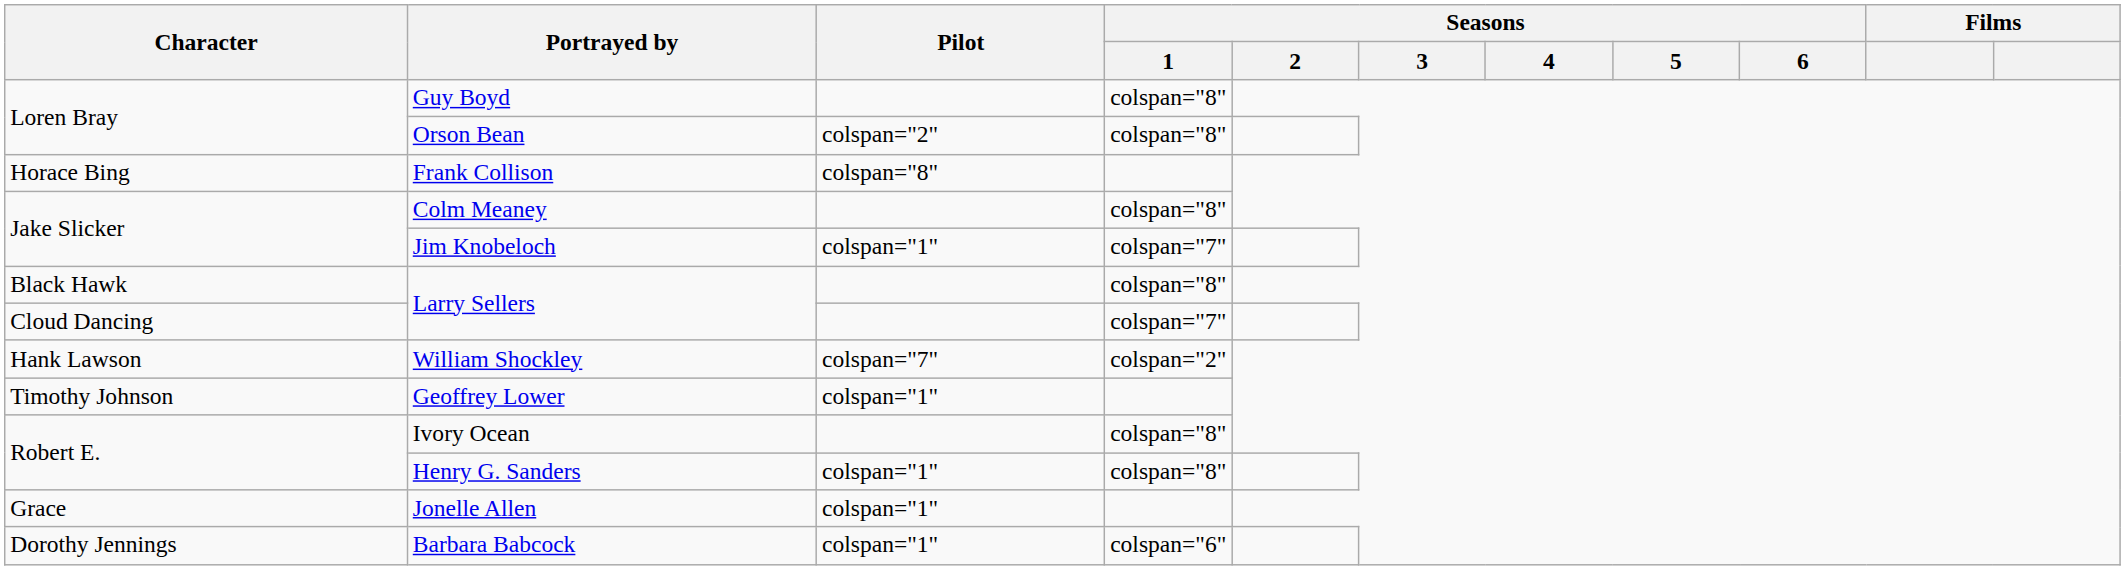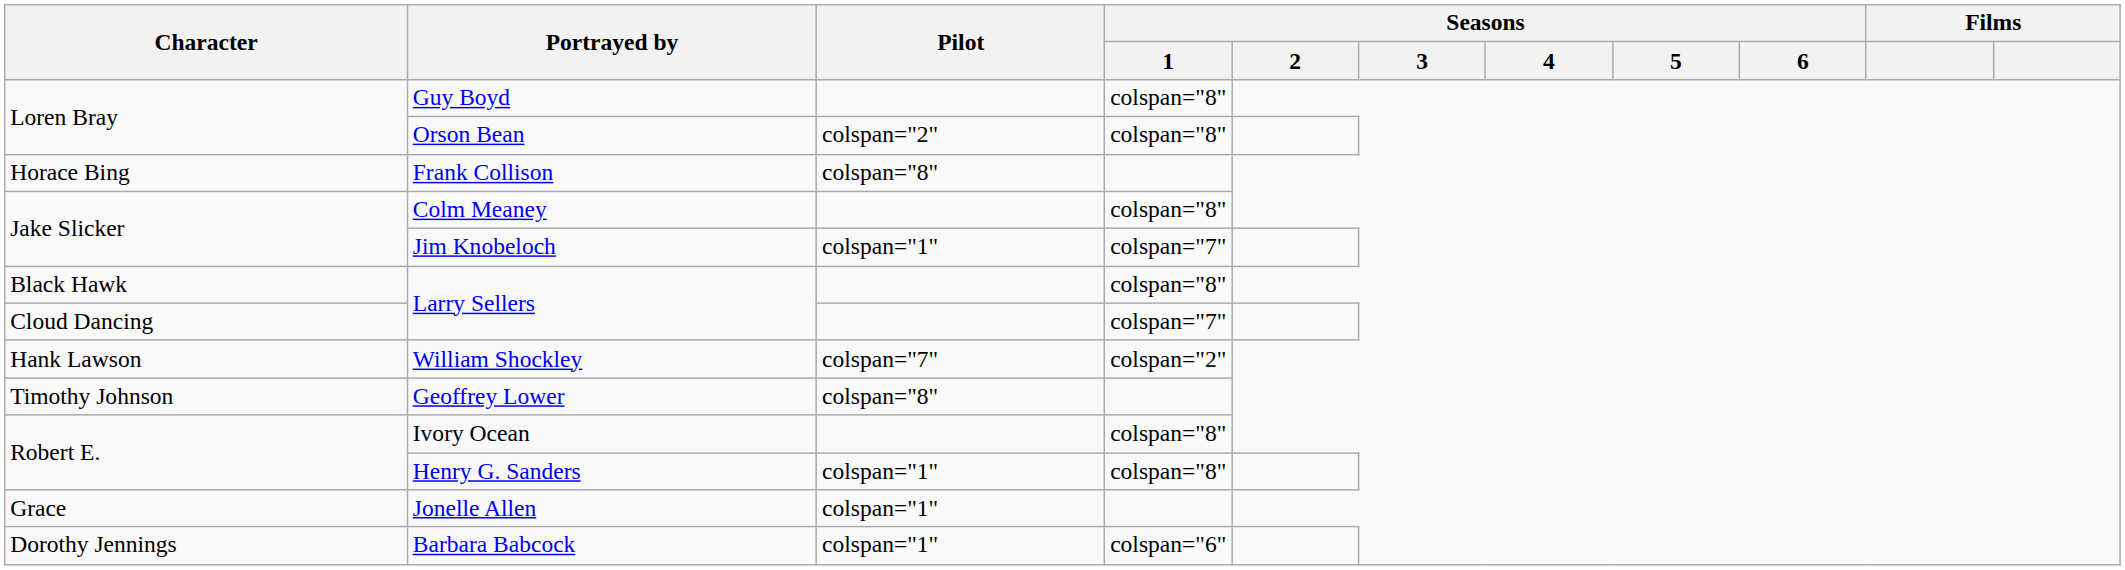(880, 396) colspan="1" -> (880, 396) colspan="8"
